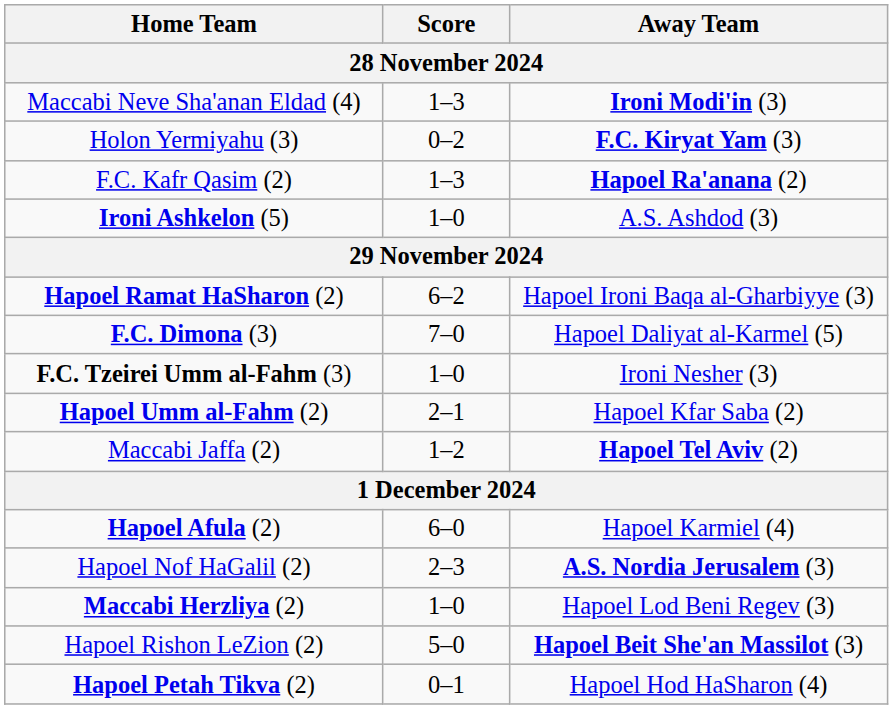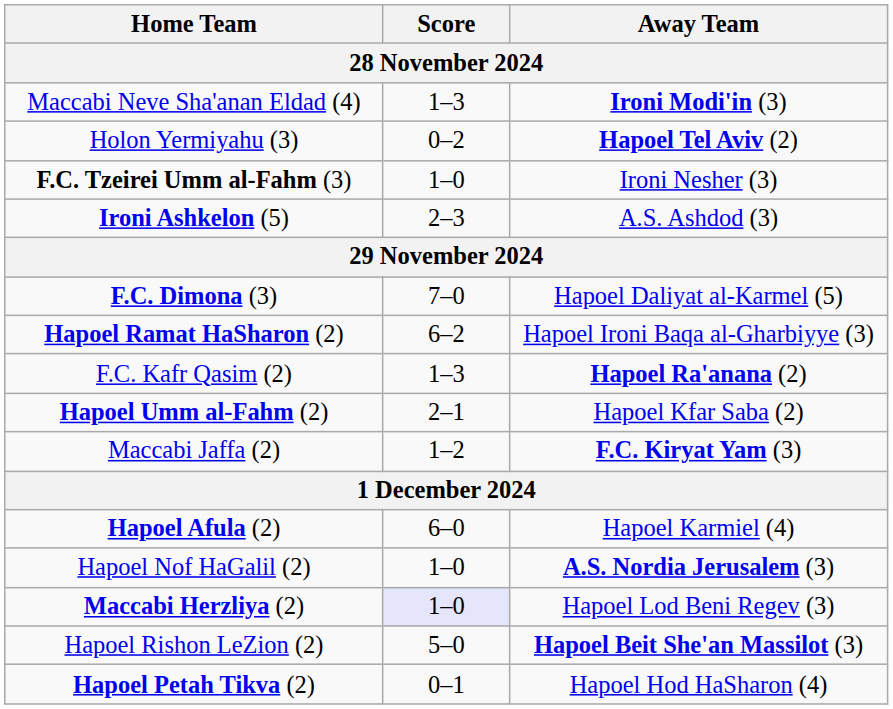(699, 140) F.C. Kiryat Yam (3) -> (699, 140) Hapoel Tel Aviv (2)
rows swapped: (194, 373) <-> (194, 179)
(446, 218) 1–0 -> (446, 218) 2–3
rows swapped: (194, 295) <-> (194, 334)
(699, 450) Hapoel Tel Aviv (2) -> (699, 450) F.C. Kiryat Yam (3)
(446, 567) 2–3 -> (446, 567) 1–0
(446, 606) no background -> (446, 606) lavender background
